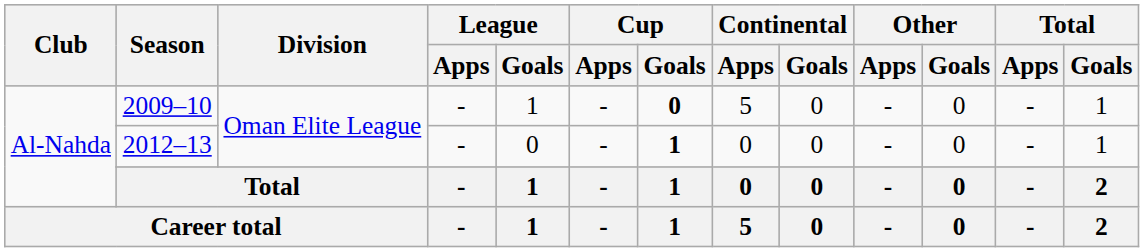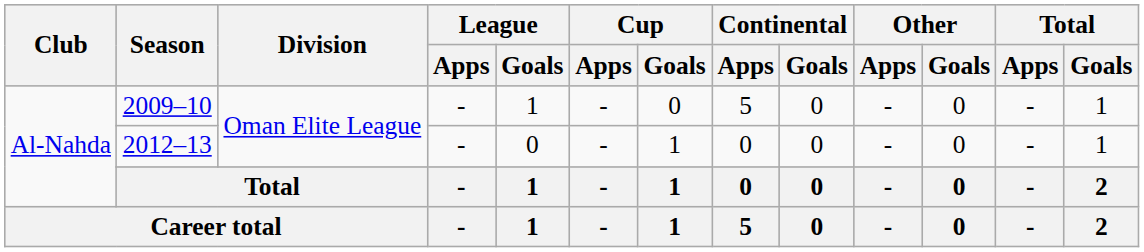(675, 105) bold -> (675, 105) normal
(675, 145) bold -> (675, 145) normal
